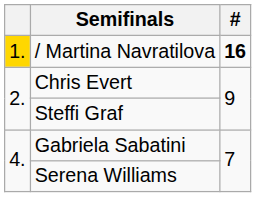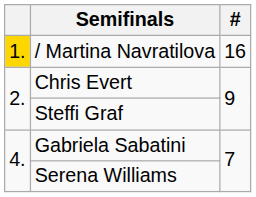(235, 51) bold -> (235, 51) normal
